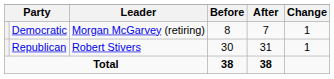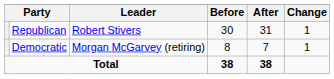rows swapped: (39, 47) <-> (39, 30)
